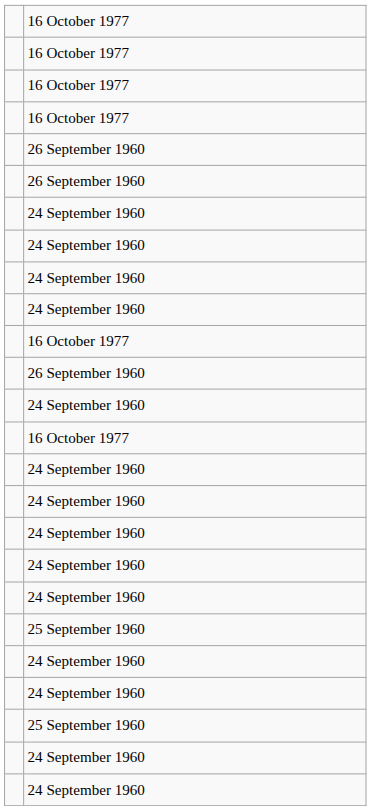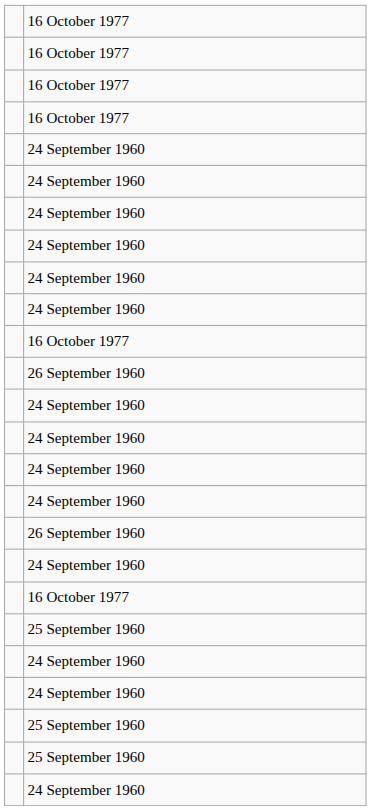(86, 149) 26 September 1960 -> (86, 149) 24 September 1960
(86, 181) 26 September 1960 -> (86, 181) 24 September 1960
(78, 437) 16 October 1977 -> (86, 437) 24 September 1960
(86, 533) 24 September 1960 -> (86, 533) 26 September 1960
(86, 597) 24 September 1960 -> (78, 597) 16 October 1977
(86, 757) 24 September 1960 -> (86, 757) 25 September 1960
